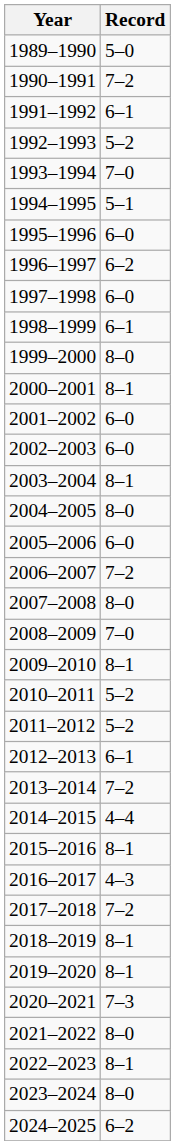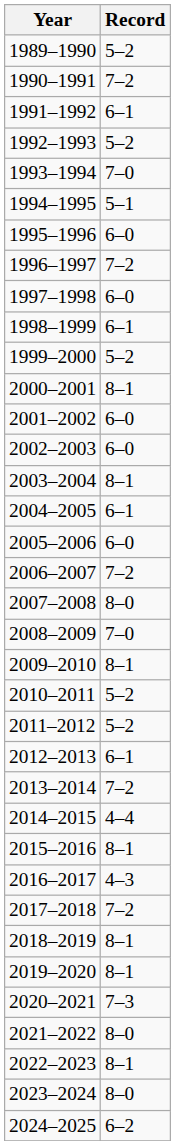(120, 50) 5–0 -> (120, 50) 5–2
(120, 265) 6–2 -> (120, 265) 7–2
(120, 357) 8–0 -> (120, 357) 5–2
(120, 511) 8–0 -> (120, 511) 6–1
